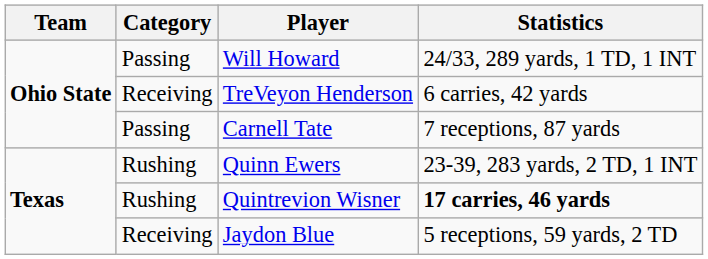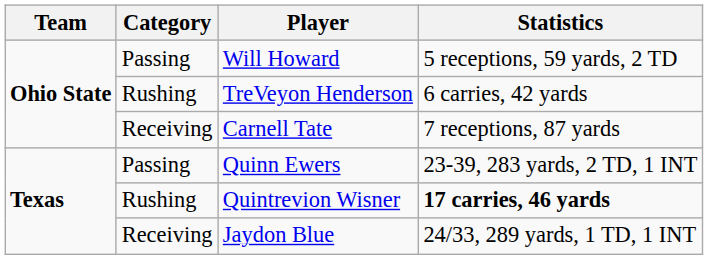(560, 58) 24/33, 289 yards, 1 TD, 1 INT -> (550, 58) 5 receptions, 59 yards, 2 TD
(167, 93) Receiving -> (159, 93) Rushing
(156, 129) Passing -> (167, 129) Receiving
(159, 164) Rushing -> (156, 164) Passing
(550, 235) 5 receptions, 59 yards, 2 TD -> (560, 235) 24/33, 289 yards, 1 TD, 1 INT
